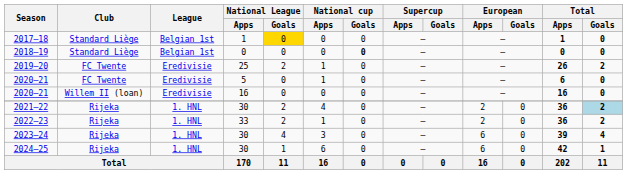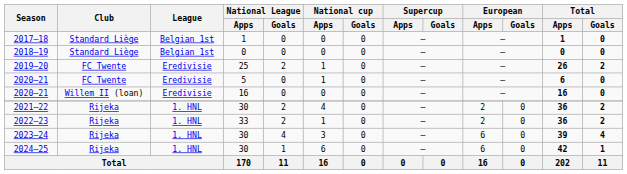(283, 38) gold background -> (283, 38) no background
(363, 52) bold -> (363, 52) normal
(602, 107) lightblue background -> (602, 107) no background
